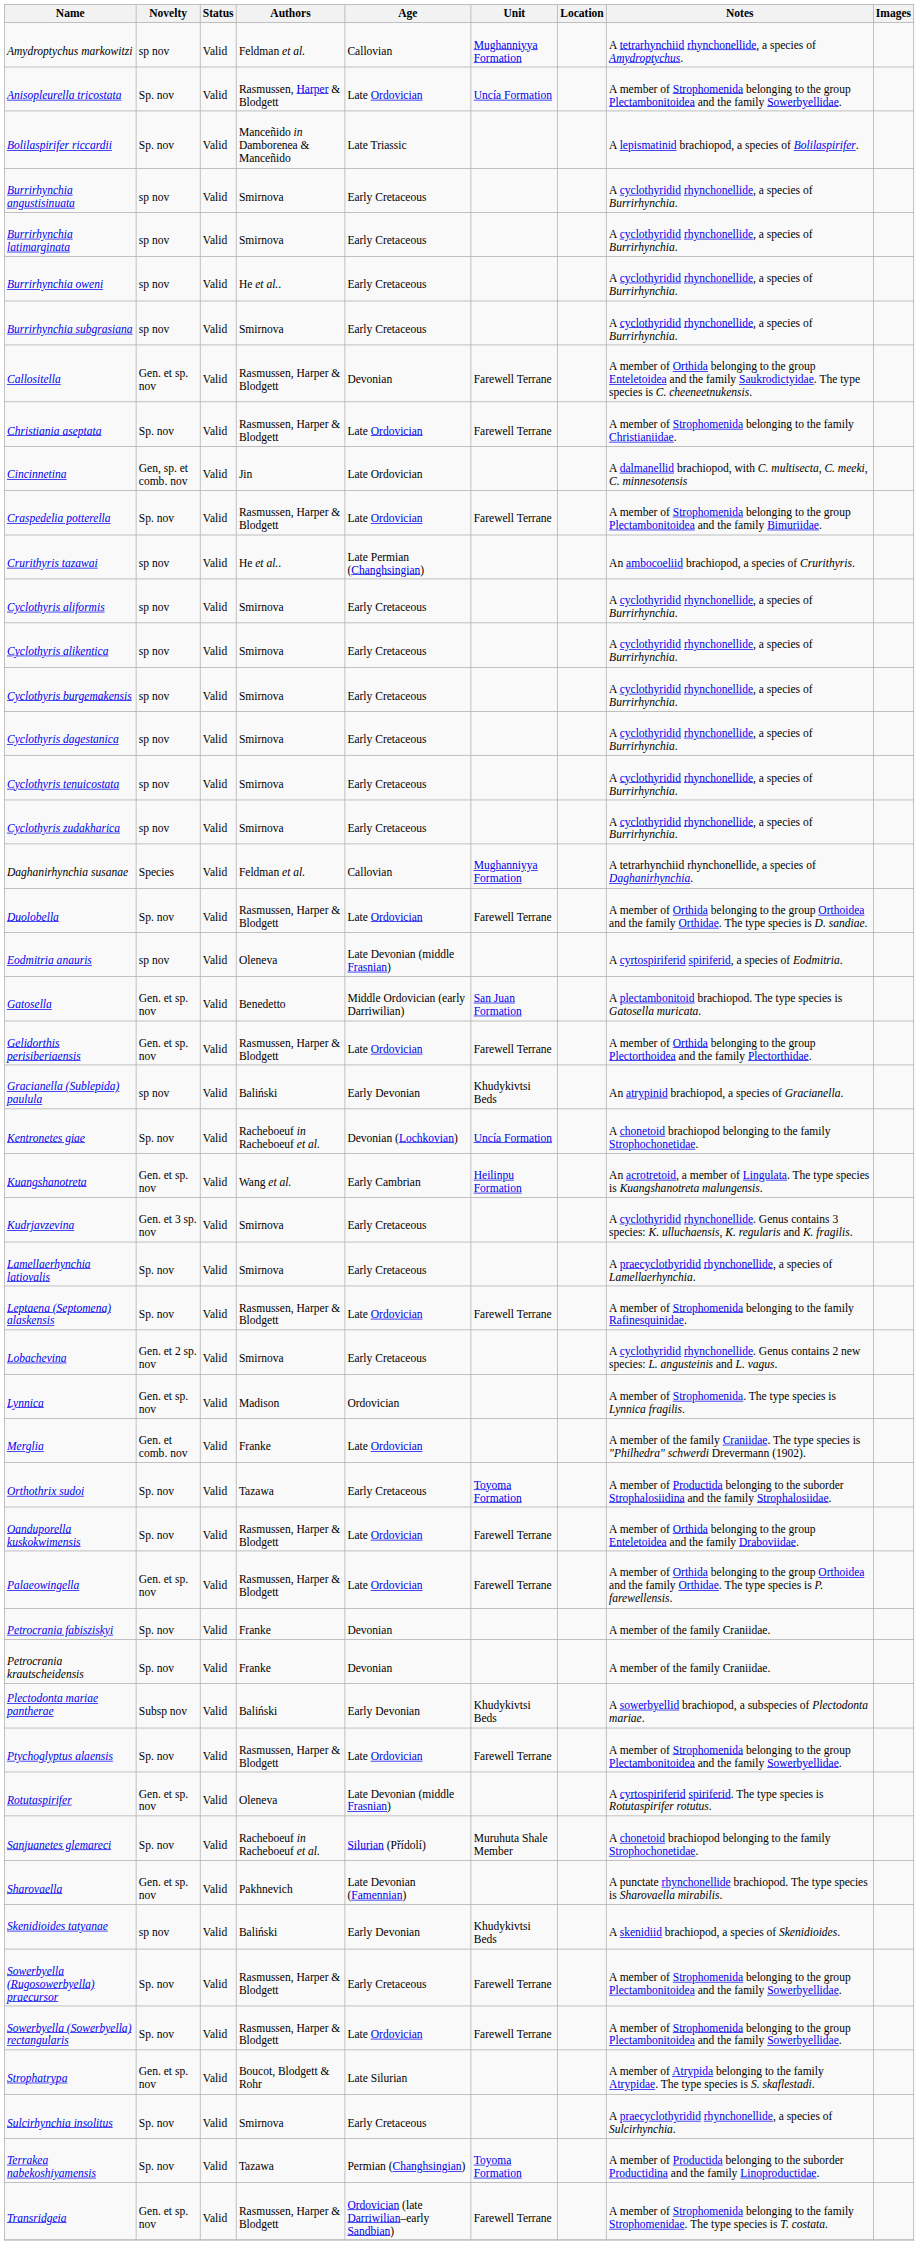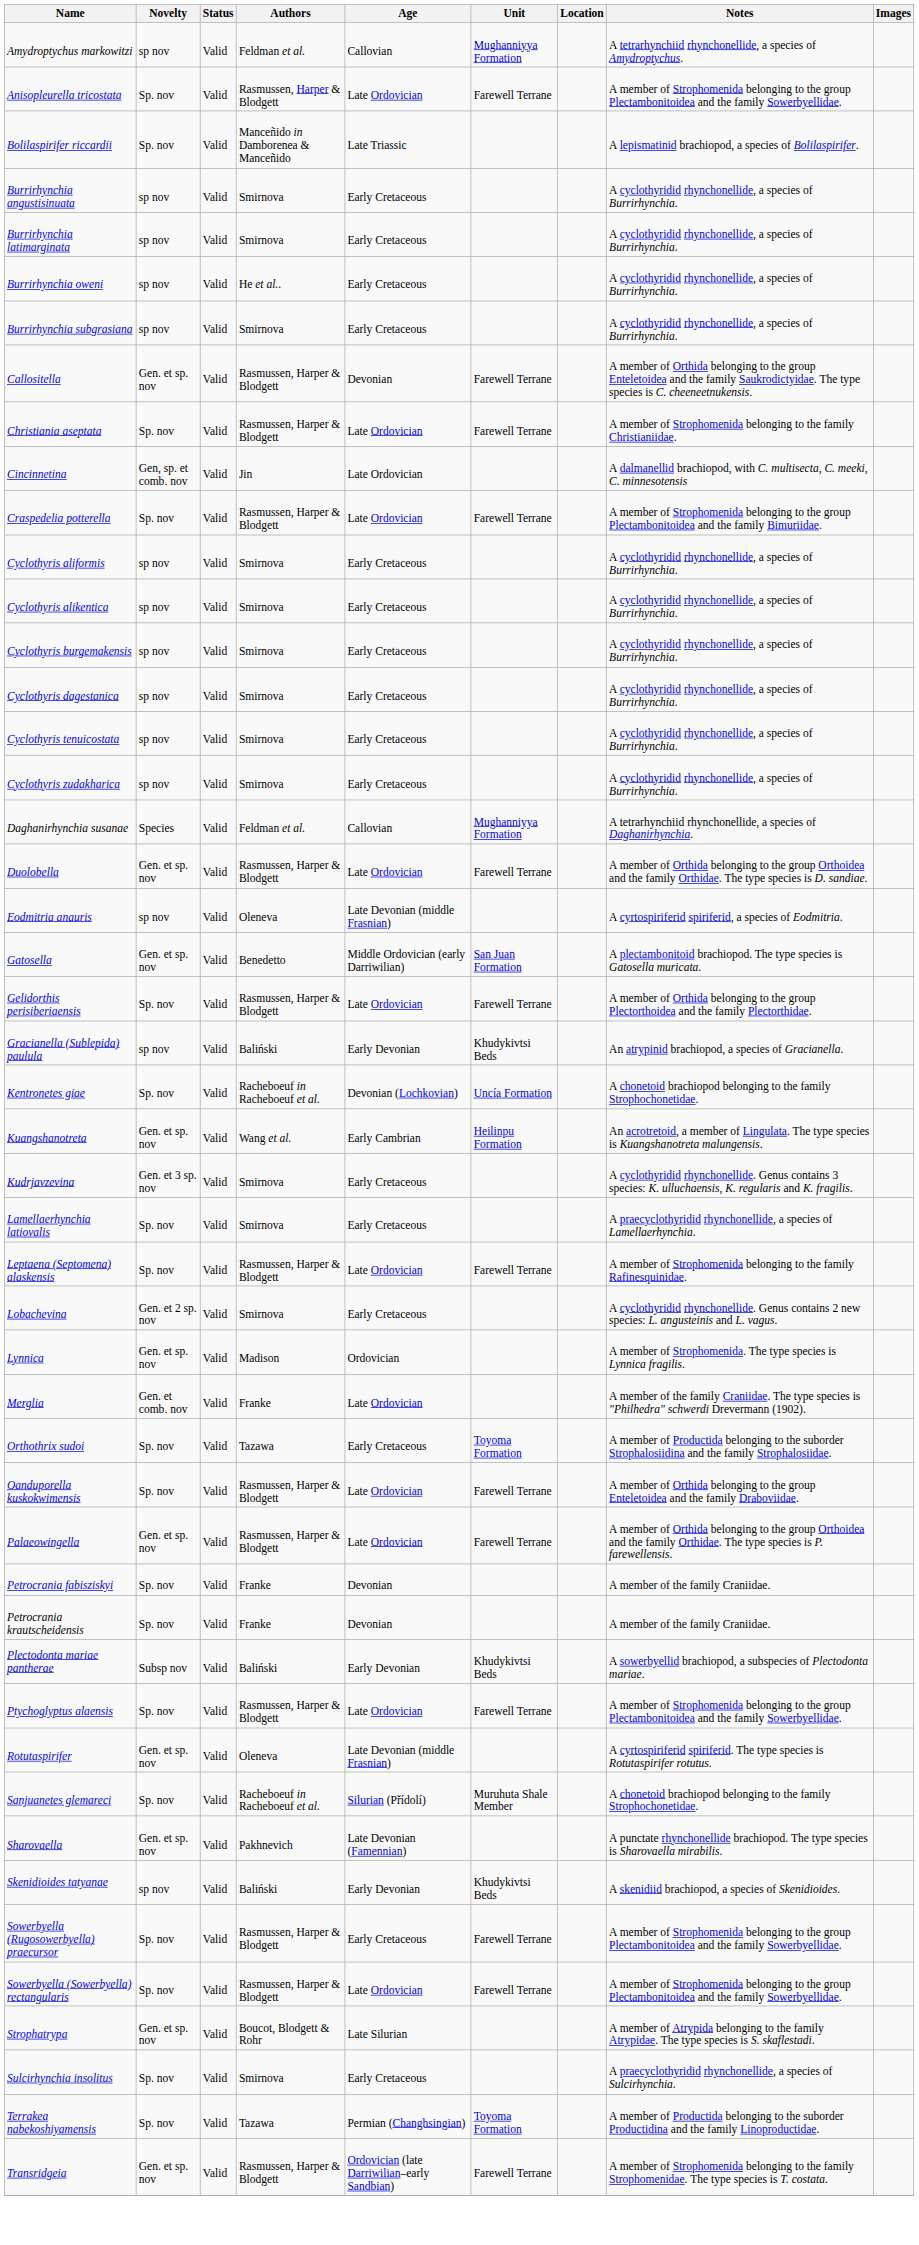(513, 95) Uncía Formation -> (513, 95) Farewell Terrane
- row: (52, 563)
(156, 916) Sp. nov -> (163, 872) Gen. et sp. nov
(163, 1049) Gen. et sp. nov -> (156, 1005) Sp. nov
